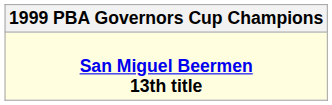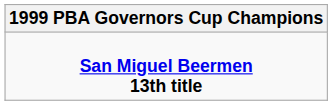(166, 76) lightyellow background -> (166, 76) no background
